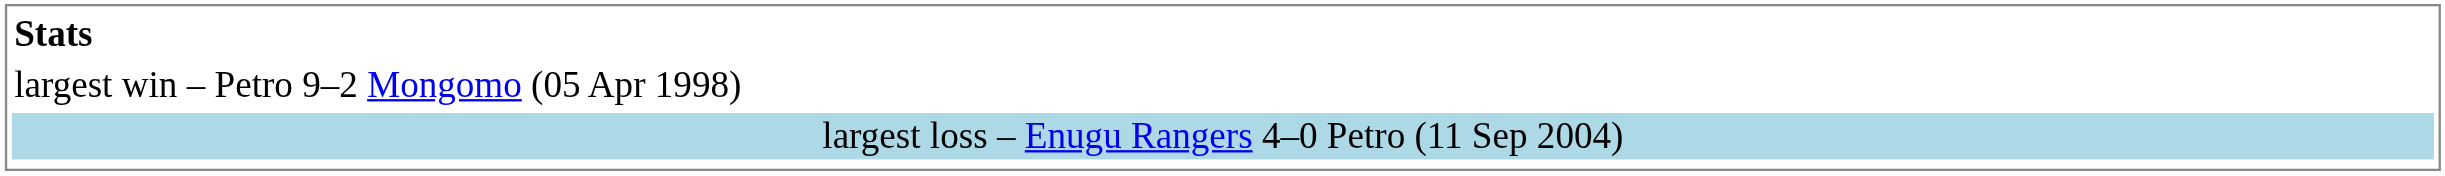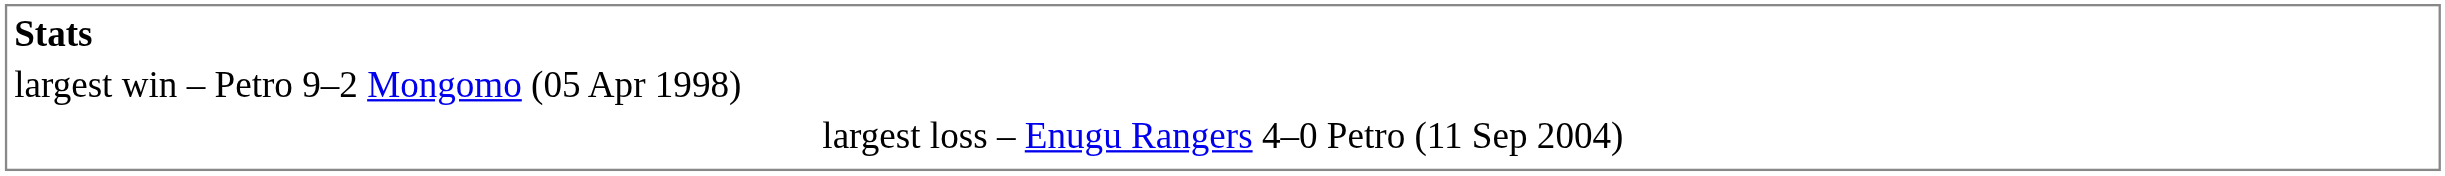(1223, 135) lightblue background -> (1223, 135) no background
